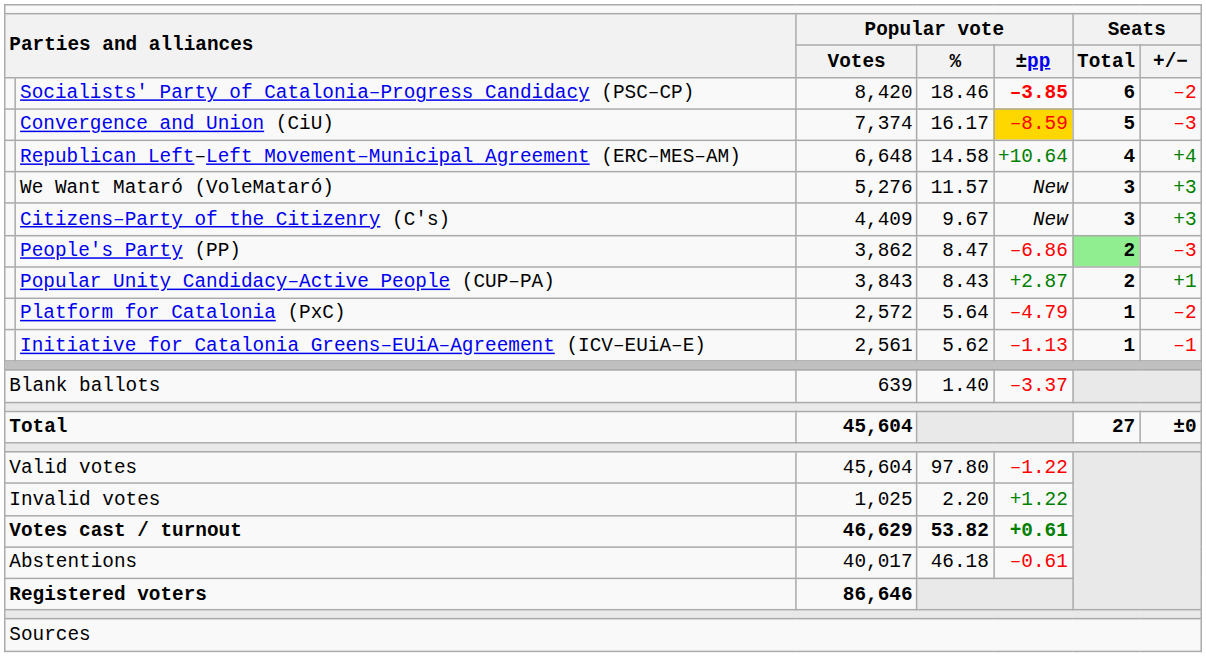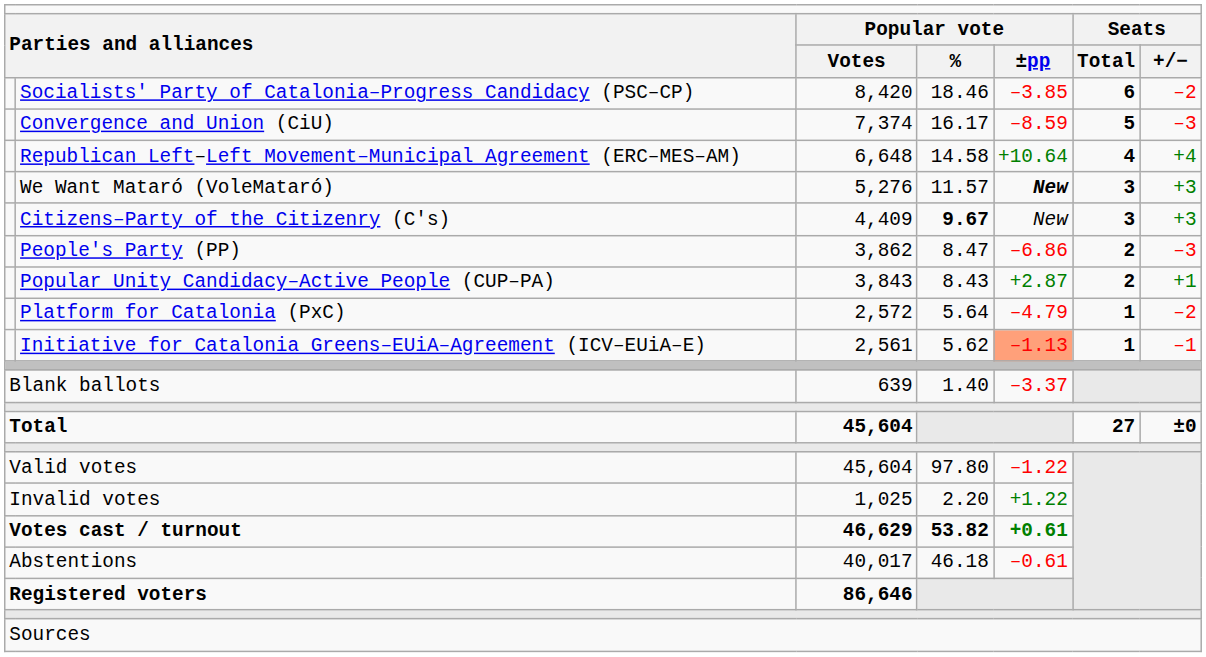(1039, 93) bold -> (1039, 93) normal
(1039, 124) gold background -> (1039, 124) no background
(1050, 188) normal -> (1050, 188) bold
(966, 219) normal -> (966, 219) bold
(1129, 251) lightgreen background -> (1129, 251) no background
(1039, 345) no background -> (1039, 345) lightsalmon background
